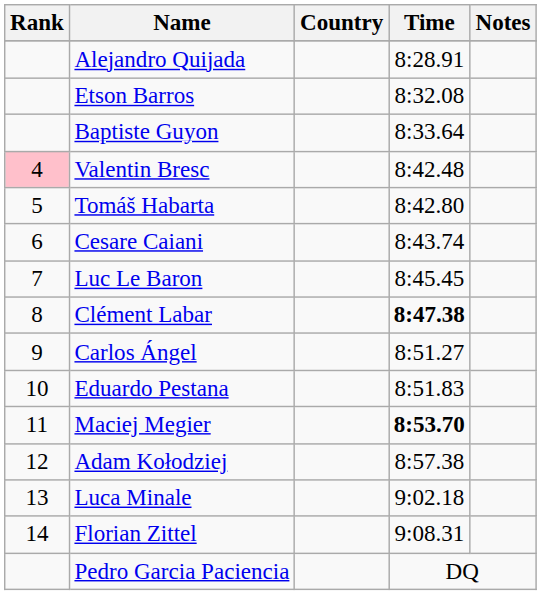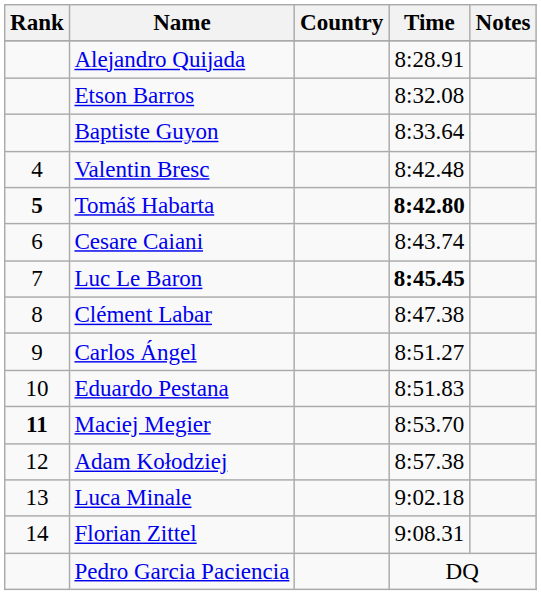(37, 168) pink background -> (37, 168) no background
(37, 205) normal -> (37, 205) bold
(429, 205) normal -> (429, 205) bold
(429, 278) normal -> (429, 278) bold
(429, 315) bold -> (429, 315) normal
(37, 424) normal -> (37, 424) bold
(429, 424) bold -> (429, 424) normal
